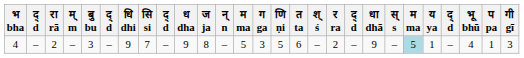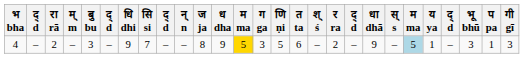columns swapped: (186, 21) <-> (225, 21)
(243, 44) no background -> (243, 44) gold background
(471, 44) 4 -> (471, 44) 3
